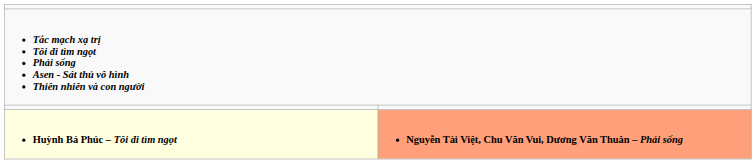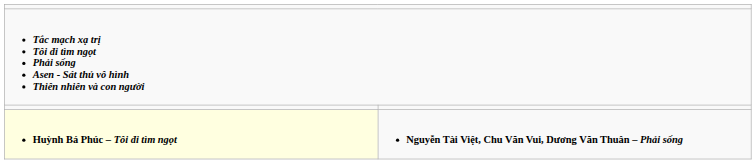(565, 140) lightsalmon background -> (565, 140) no background
